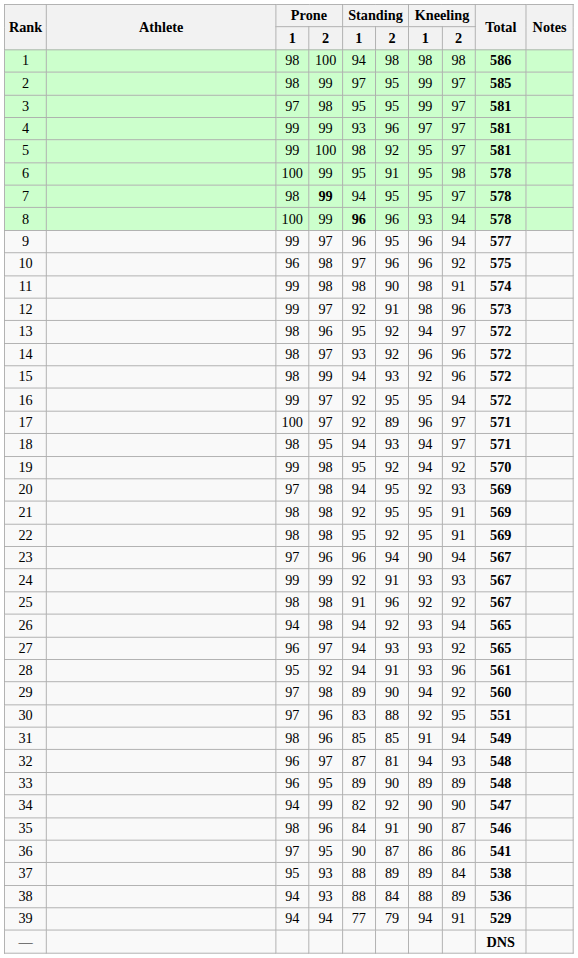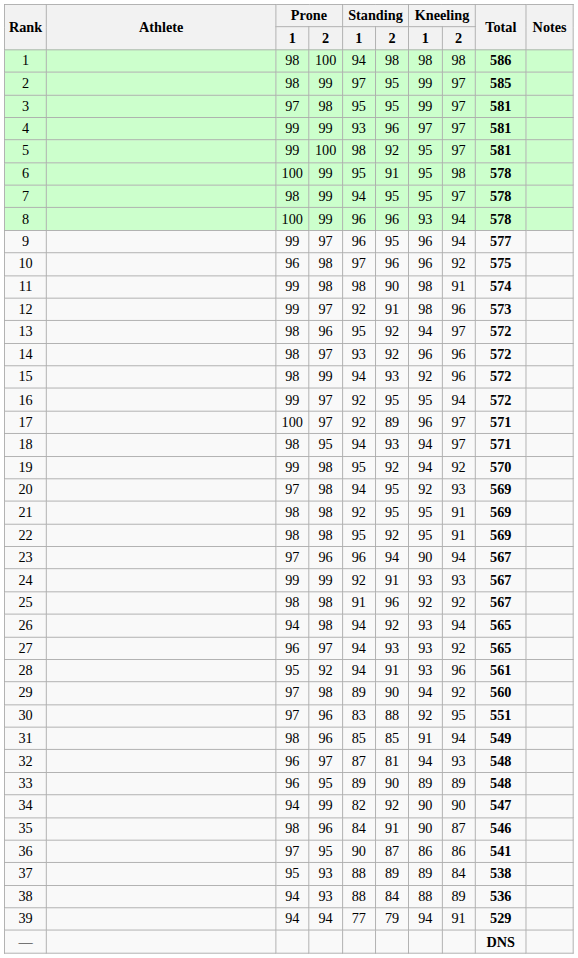(326, 196) bold -> (326, 196) normal
(359, 219) bold -> (359, 219) normal
